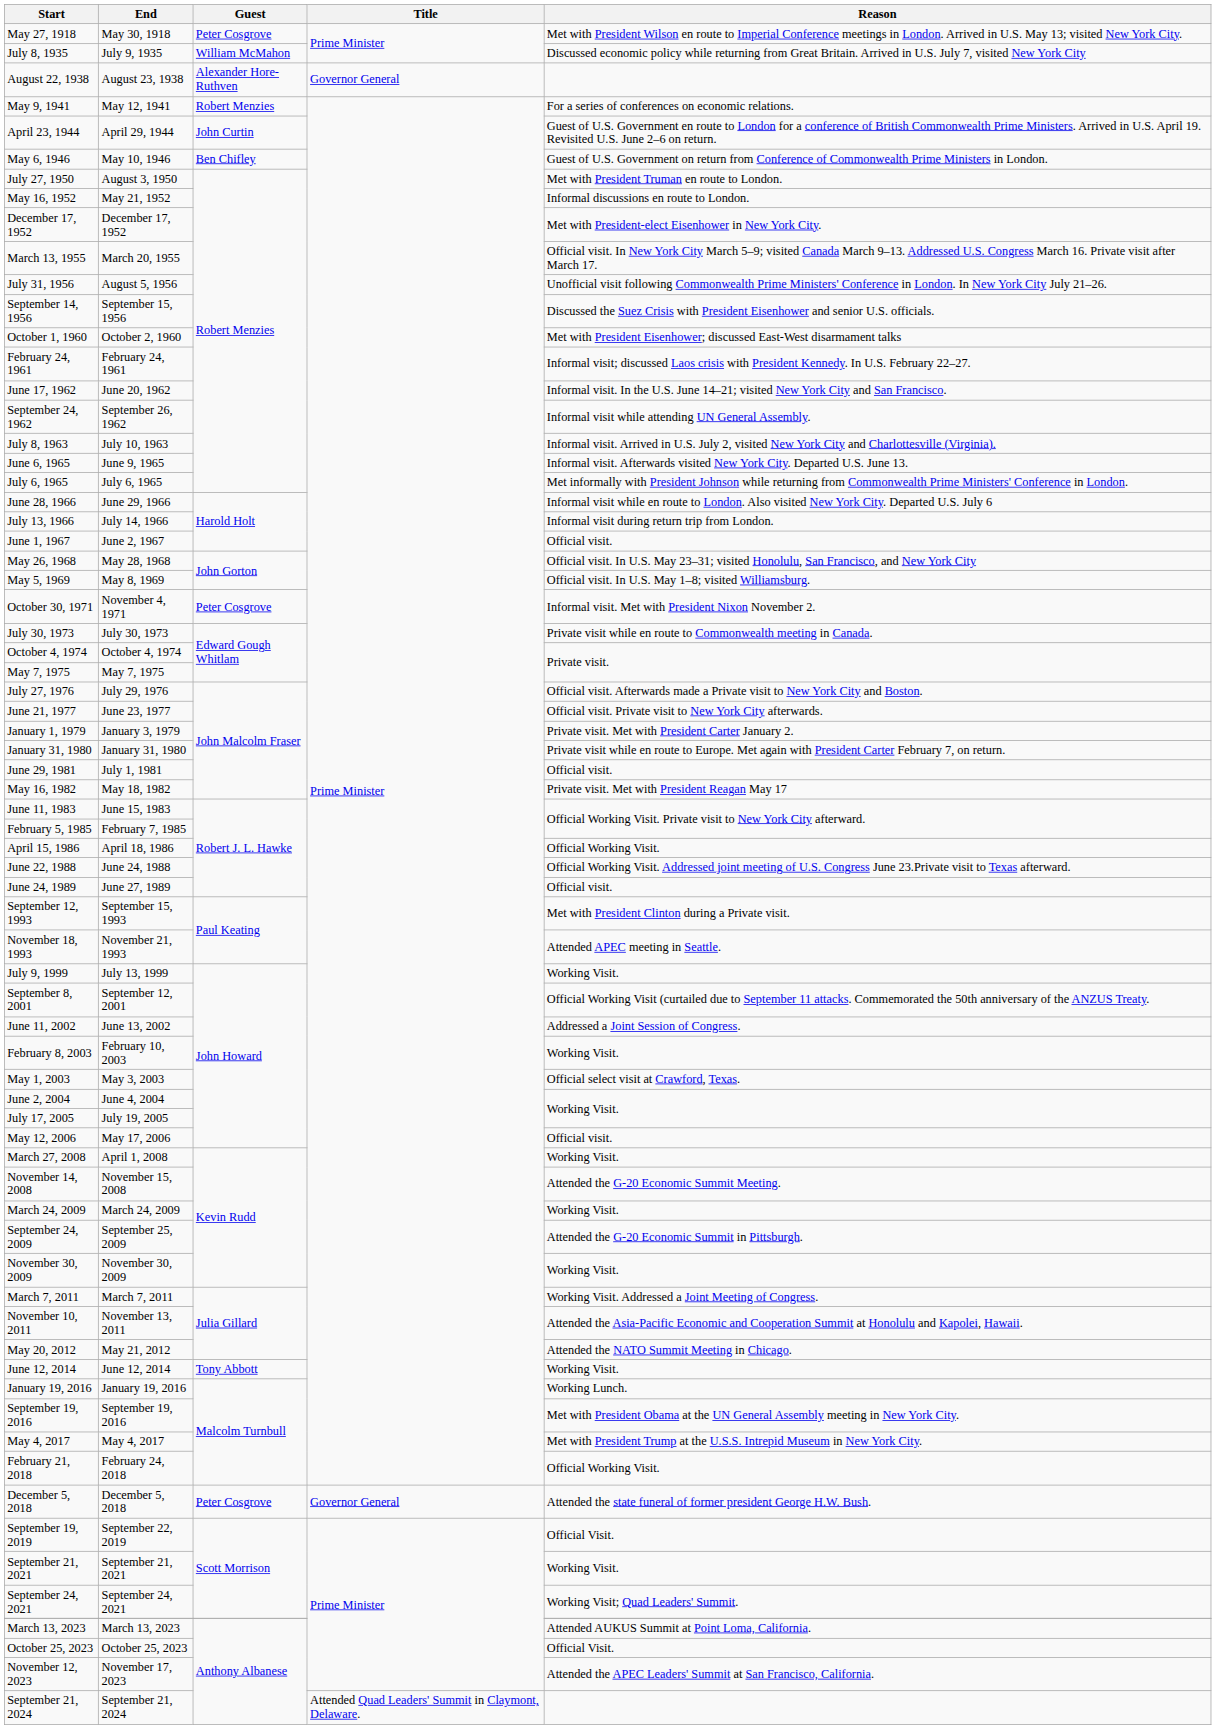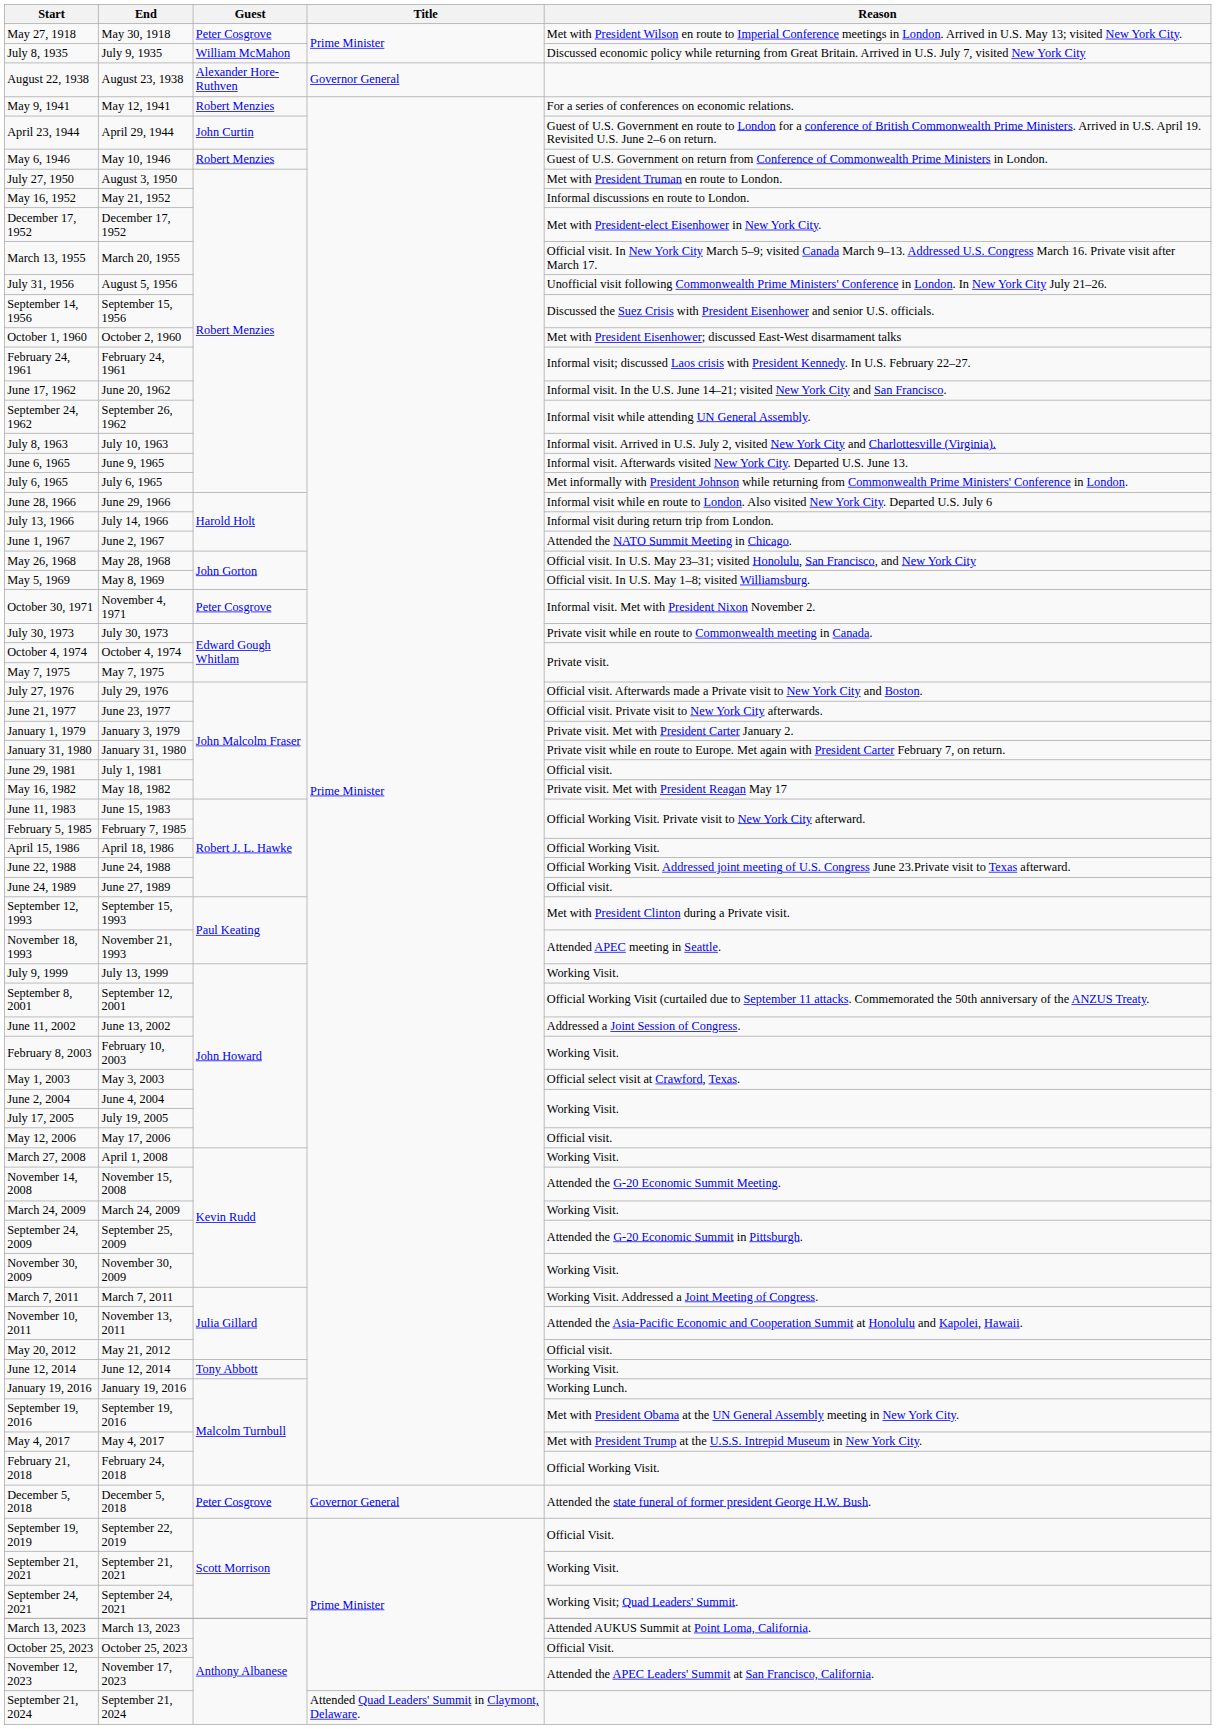(226, 159) Ben Chifley -> (235, 159) Robert Menzies
(580, 541) Official visit. -> (669, 541) Attended the NATO Summit Meeting in Chicago.
(669, 1349) Attended the NATO Summit Meeting in Chicago. -> (580, 1349) Official visit.
